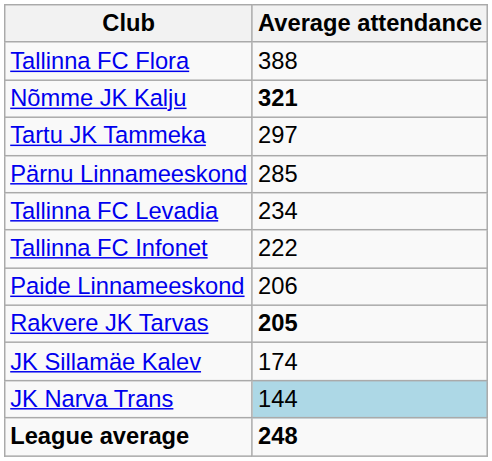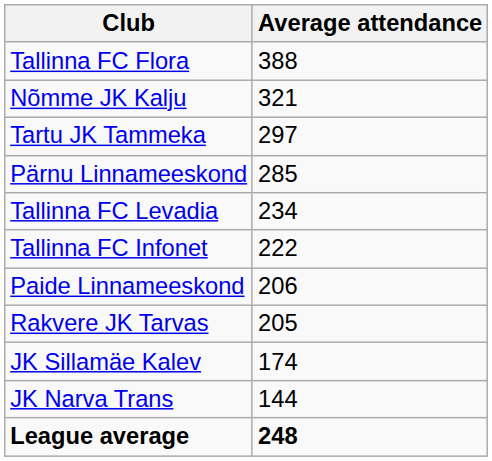(278, 98) bold -> (278, 98) normal
(278, 323) bold -> (278, 323) normal
(278, 398) lightblue background -> (278, 398) no background
